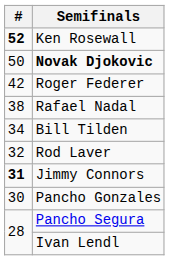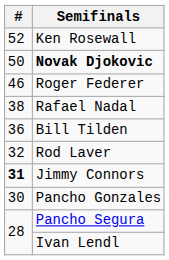(16, 39) bold -> (16, 39) normal
(16, 85) 42 -> (16, 85) 46
(16, 130) 34 -> (16, 130) 36
